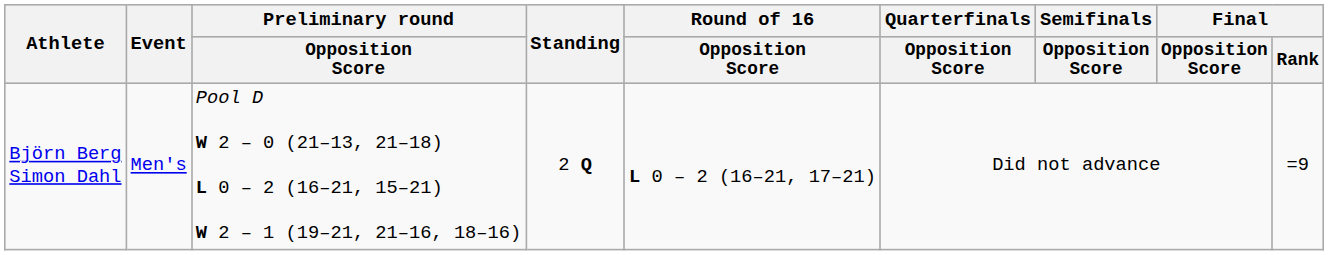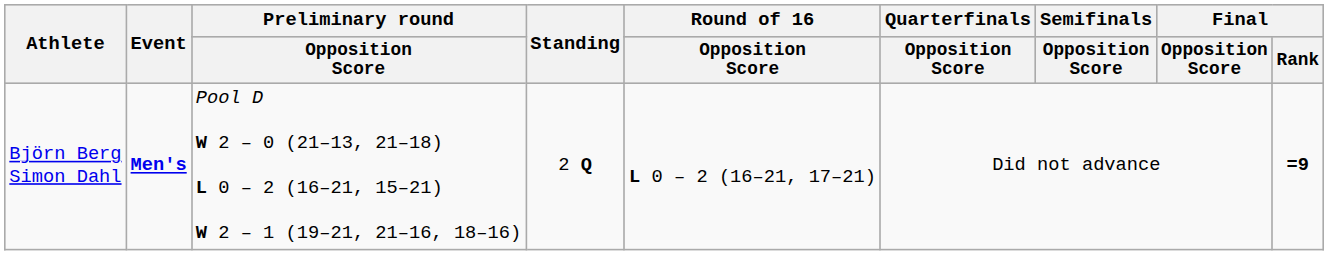(159, 166) normal -> (159, 166) bold
(1298, 166) normal -> (1298, 166) bold
